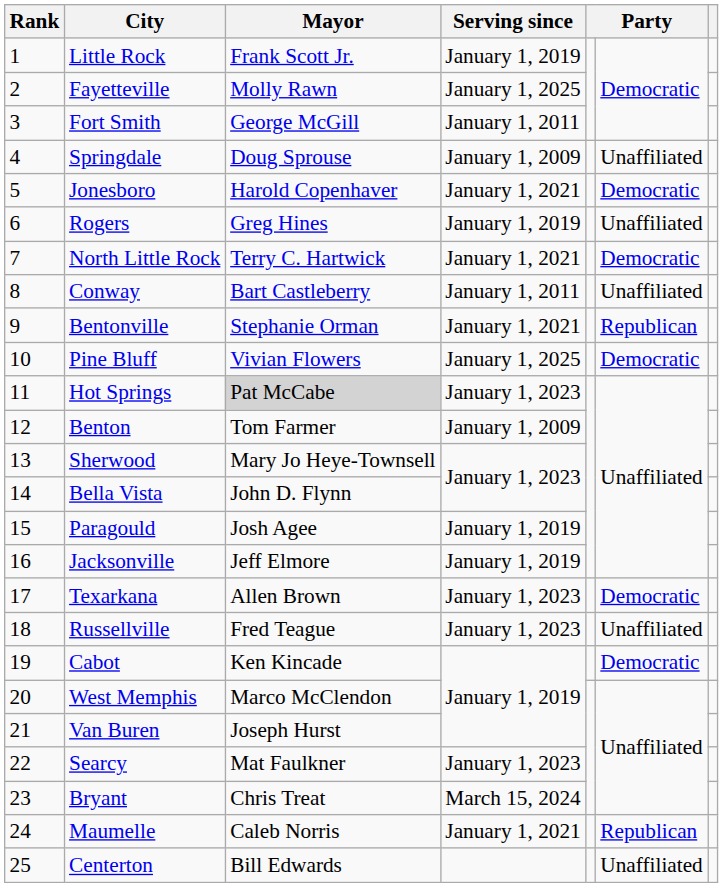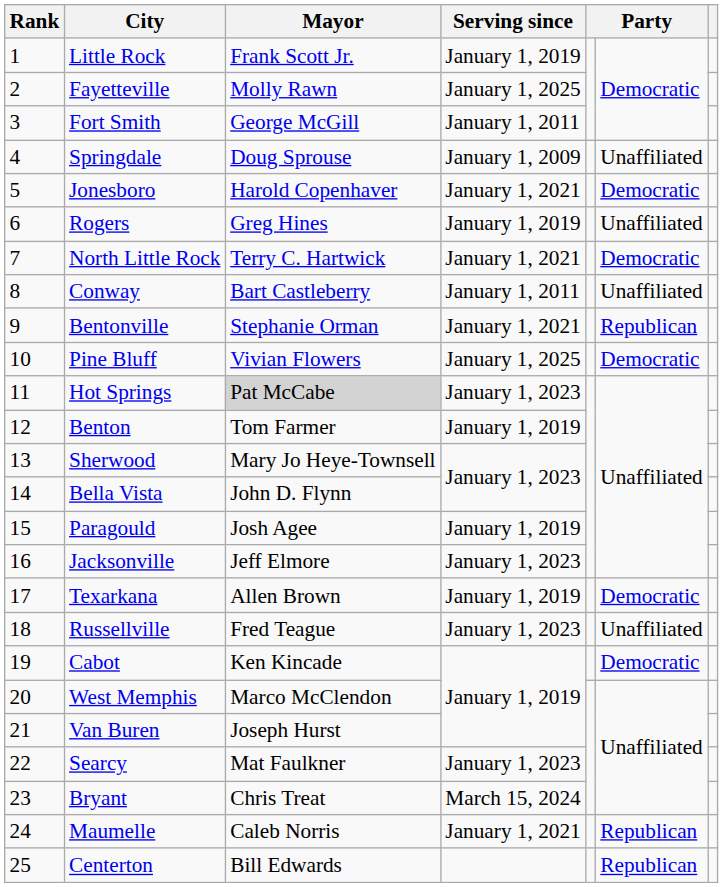(513, 426) January 1, 2009 -> (513, 426) January 1, 2019
(513, 561) January 1, 2019 -> (513, 561) January 1, 2023
(513, 595) January 1, 2023 -> (513, 595) January 1, 2019
(652, 865) Unaffiliated -> (649, 865) Republican
